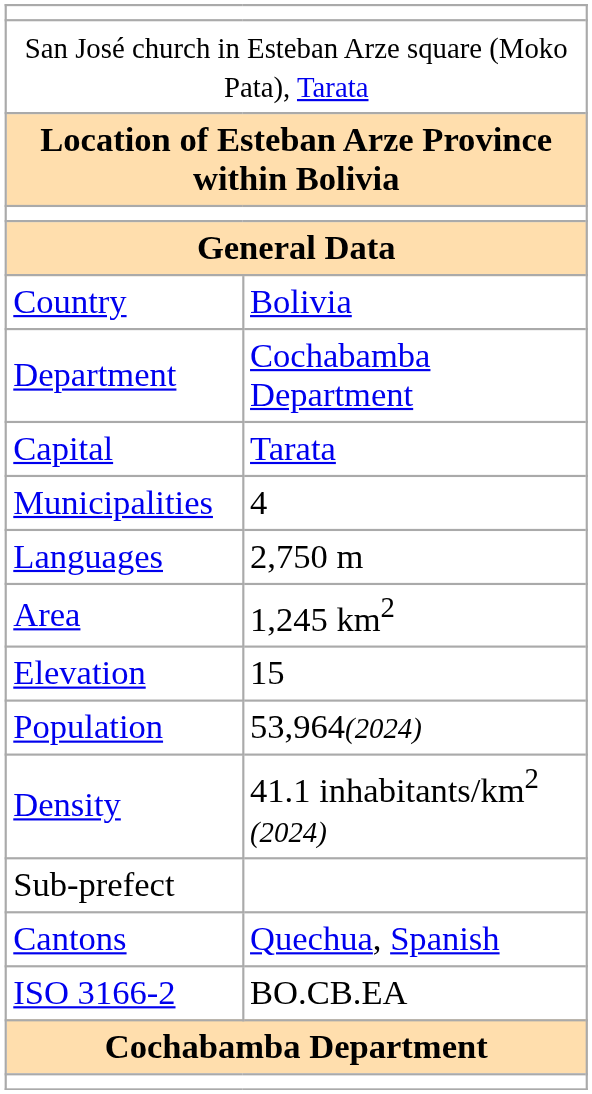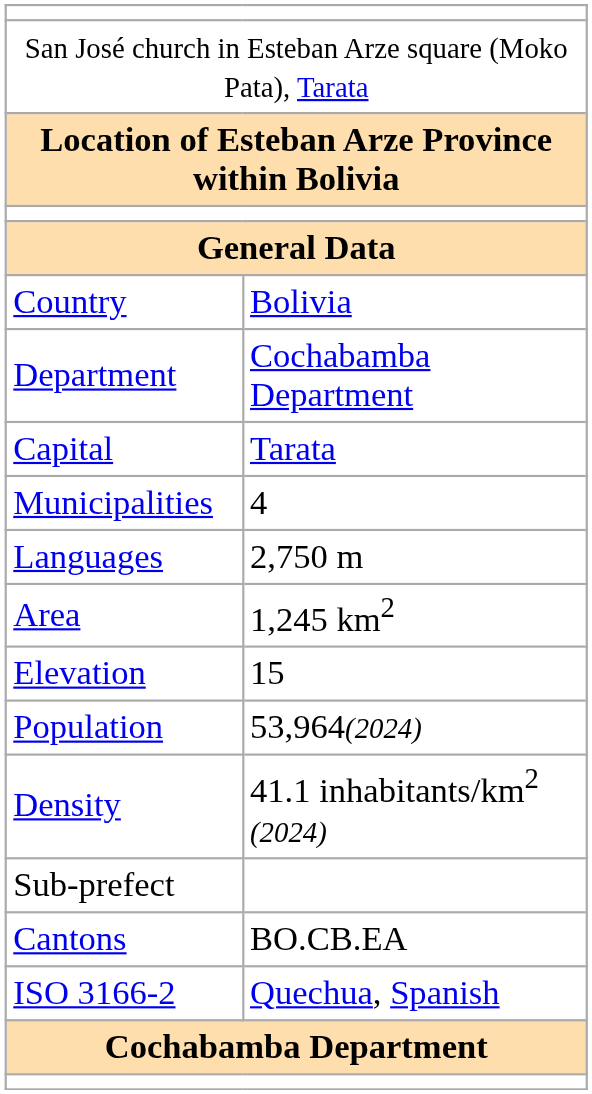(375, 937) Quechua, Spanish -> (329, 937) BO.CB.EA
(329, 991) BO.CB.EA -> (375, 991) Quechua, Spanish
